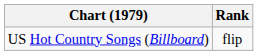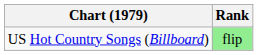(232, 38) no background -> (232, 38) lightgreen background
